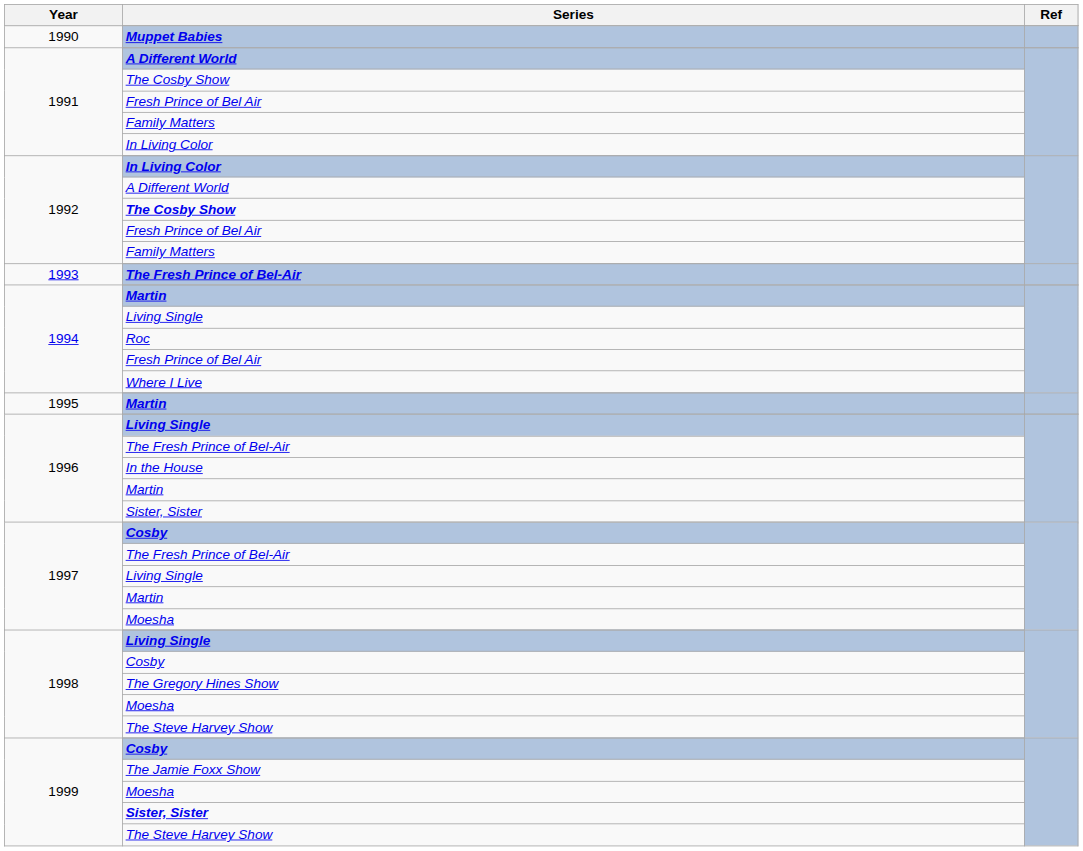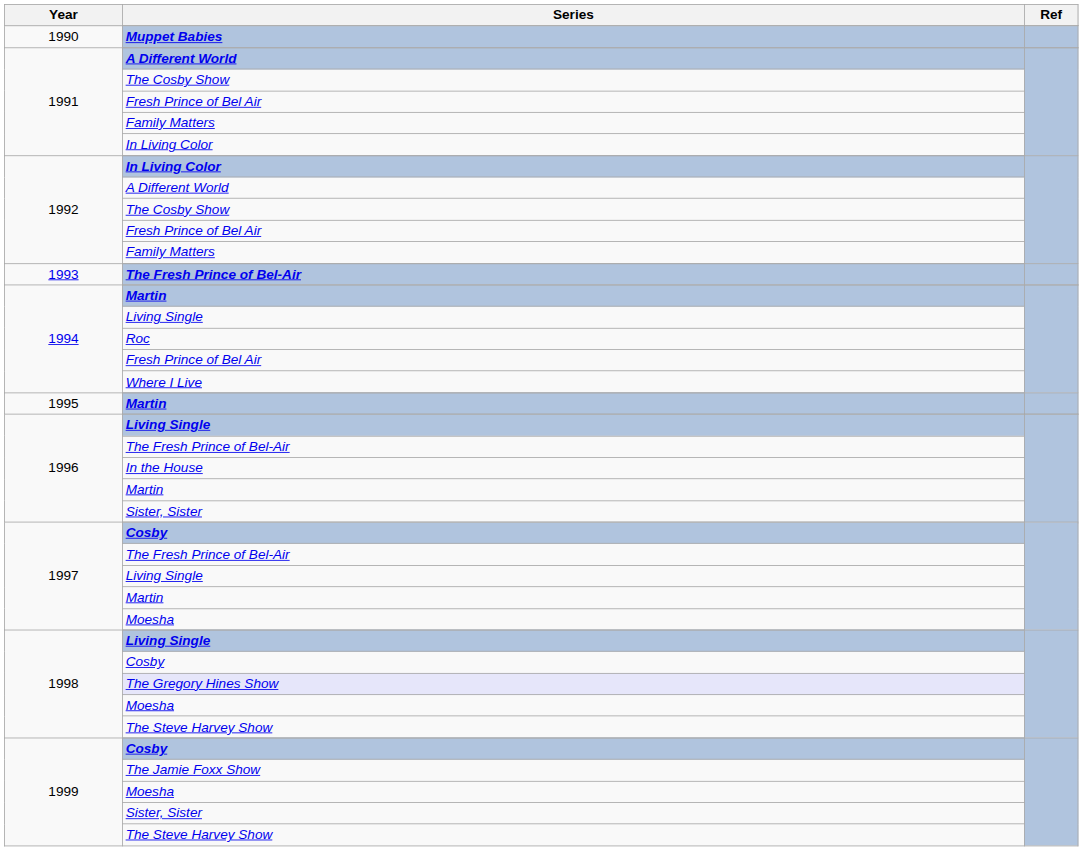(180, 209) bold -> (177, 209) normal
(202, 683) no background -> (202, 683) lavender background
(167, 813) bold -> (164, 813) normal
